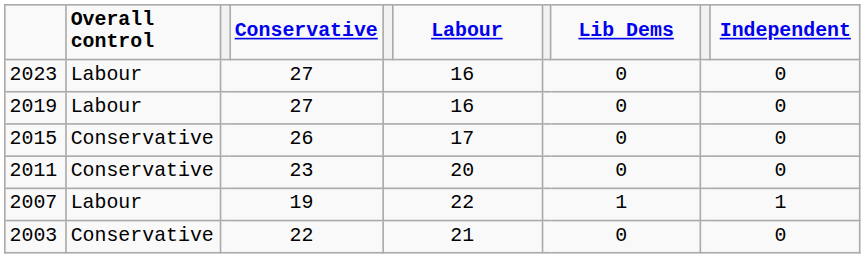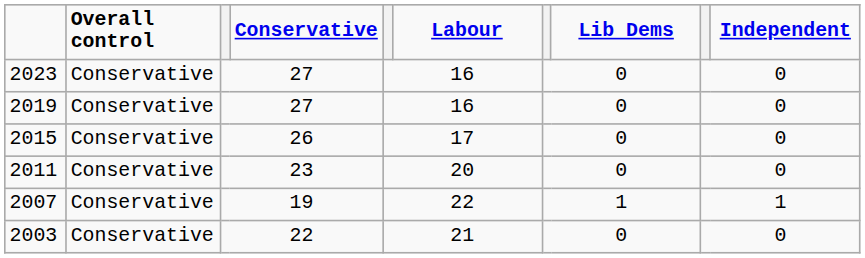(106, 76) Labour -> (142, 76) Conservative
(106, 108) Labour -> (142, 108) Conservative
(106, 204) Labour -> (142, 204) Conservative
